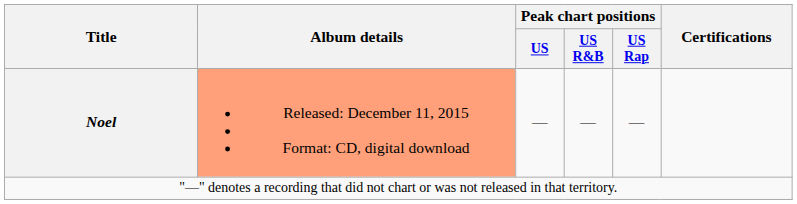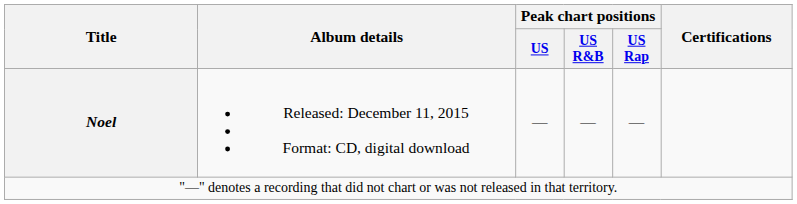(357, 131) lightsalmon background -> (357, 131) no background
